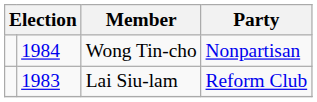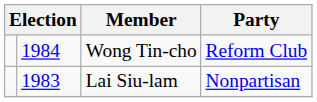(253, 50) Nonpartisan -> (256, 50) Reform Club
(256, 81) Reform Club -> (253, 81) Nonpartisan
